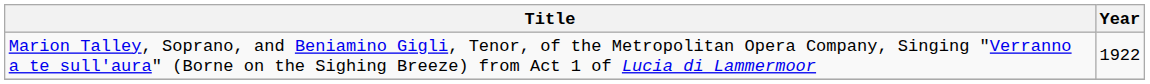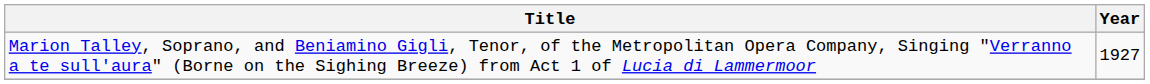(1120, 56) 1922 -> (1120, 56) 1927
